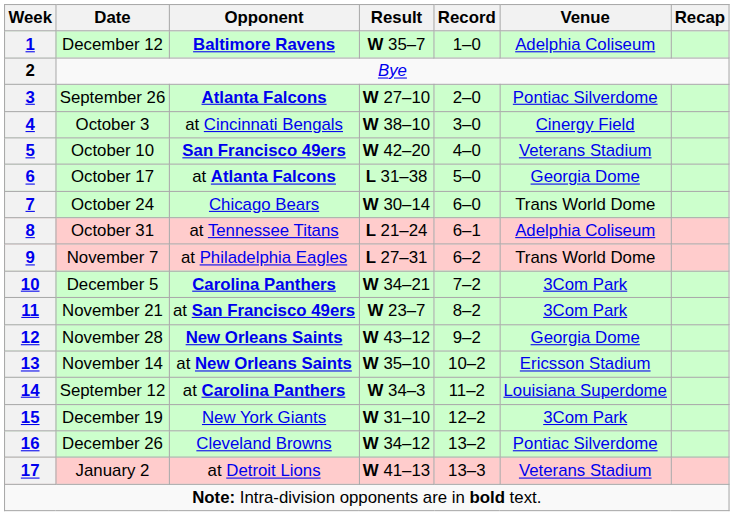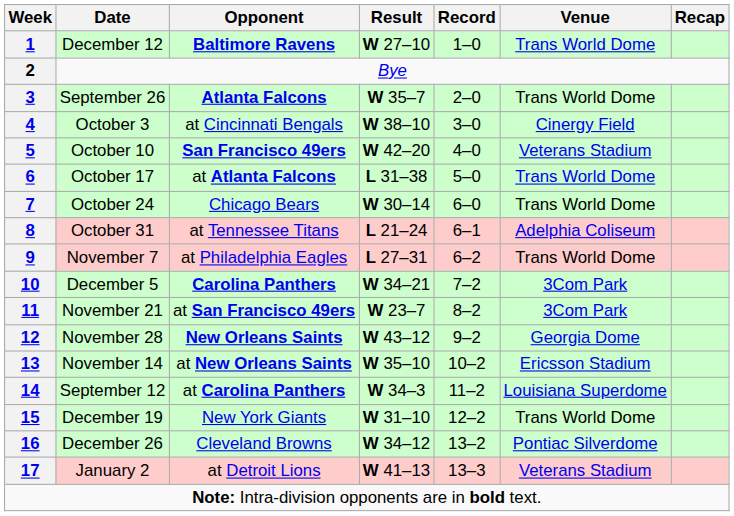(396, 44) W 35–7 -> (396, 44) W 27–10
(585, 44) Adelphia Coliseum -> (585, 44) Trans World Dome
(396, 97) W 27–10 -> (396, 97) W 35–7
(585, 97) Pontiac Silverdome -> (585, 97) Trans World Dome
(585, 177) Georgia Dome -> (585, 177) Trans World Dome
(585, 417) 3Com Park -> (585, 417) Trans World Dome
